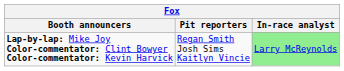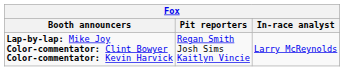(296, 49) lightgreen background -> (296, 49) no background
